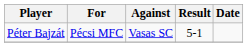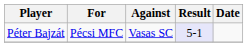(194, 32) no background -> (194, 32) lavender background
